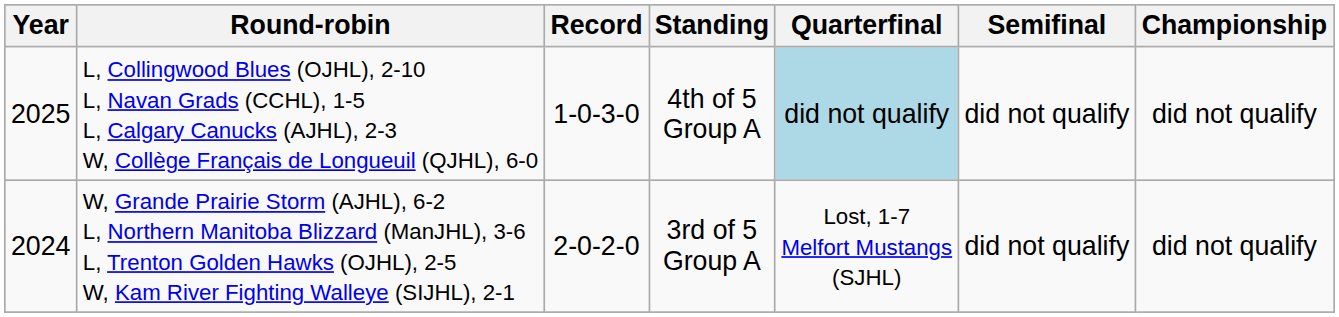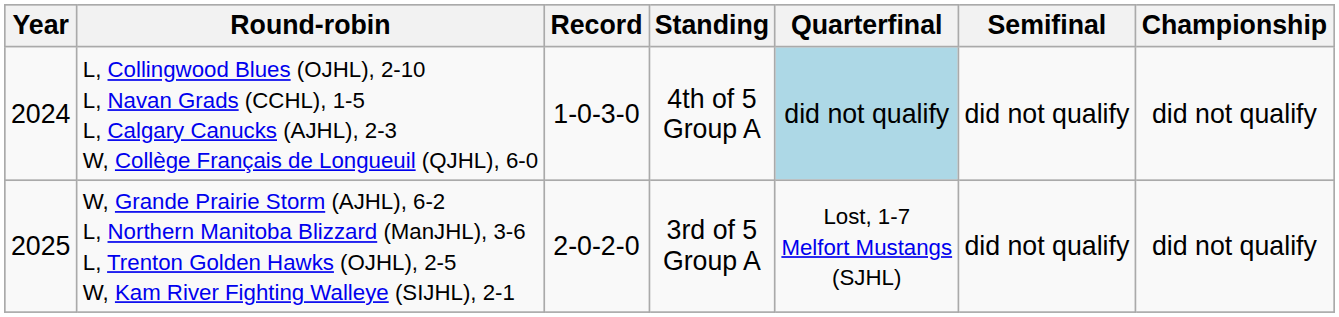(41, 113) 2025 -> (41, 113) 2024
(41, 245) 2024 -> (41, 245) 2025
